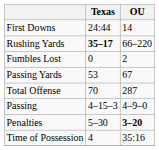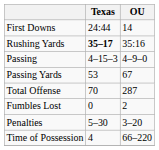(137, 43) 66–220 -> (134, 43) 35:16
rows swapped: (22, 106) <-> (34, 59)
(132, 122) bold -> (132, 122) normal
(134, 138) 35:16 -> (137, 138) 66–220
